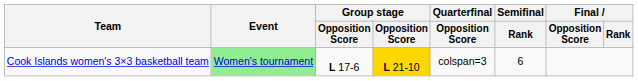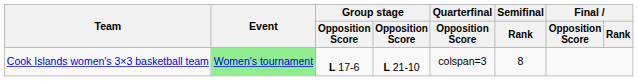(402, 68) gold background -> (402, 68) no background
(521, 62) 6 -> (521, 62) 8
